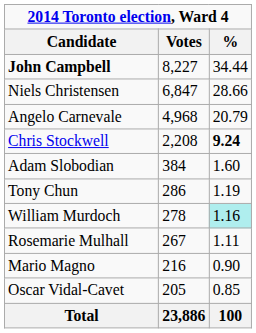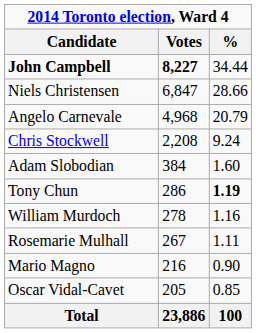(180, 66) normal -> (180, 66) bold
(226, 141) bold -> (226, 141) normal
(226, 191) normal -> (226, 191) bold
(226, 215) paleturquoise background -> (226, 215) no background
